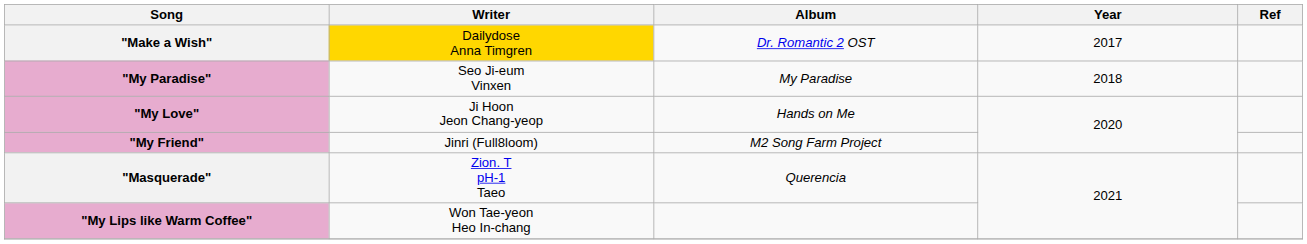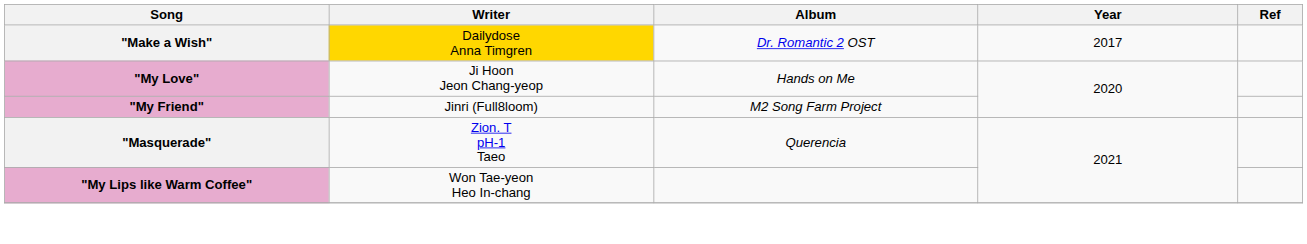- row: (167, 78)
